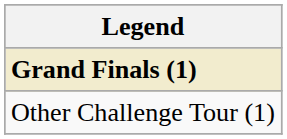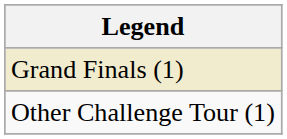(104, 69) bold -> (97, 69) normal
